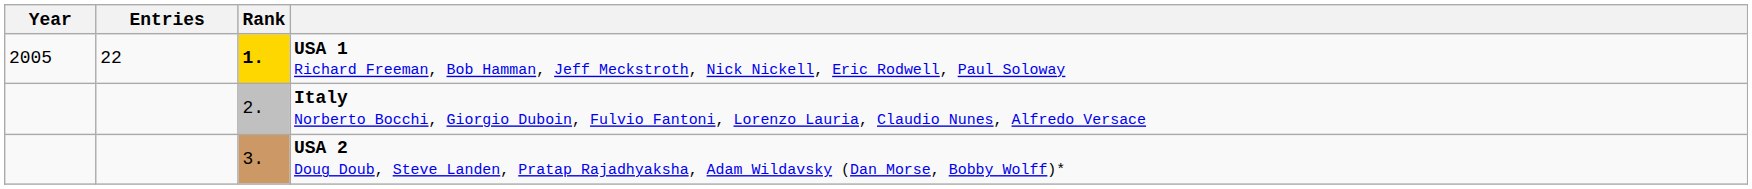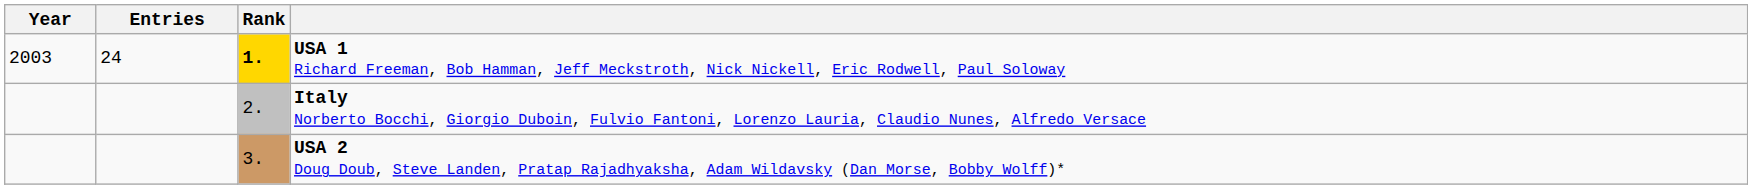(31, 59) 2005 -> (31, 59) 2003
(111, 59) 22 -> (111, 59) 24
